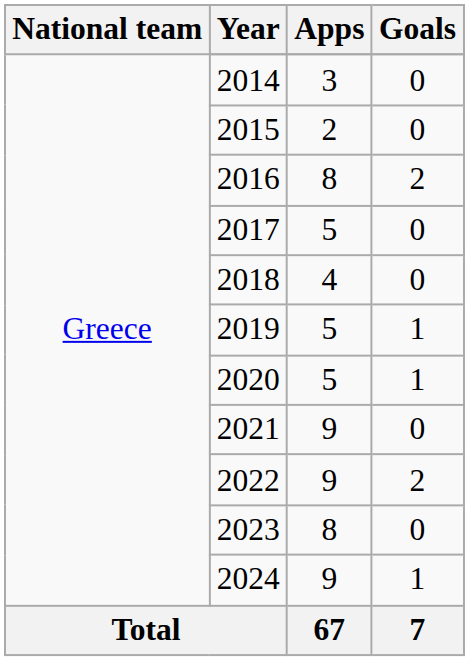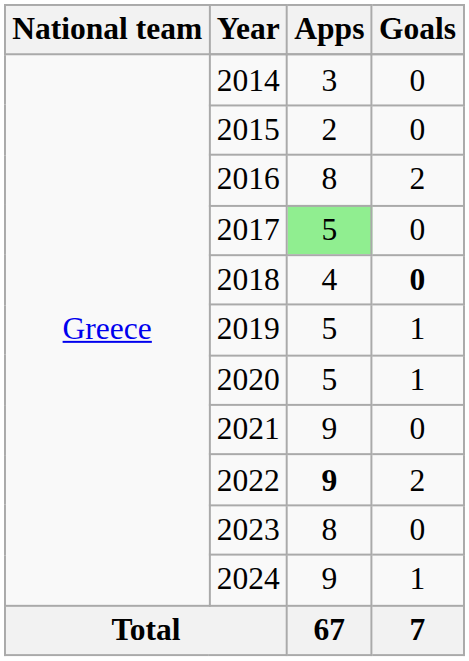(329, 229) no background -> (329, 229) lightgreen background
(417, 279) normal -> (417, 279) bold
(329, 479) normal -> (329, 479) bold
